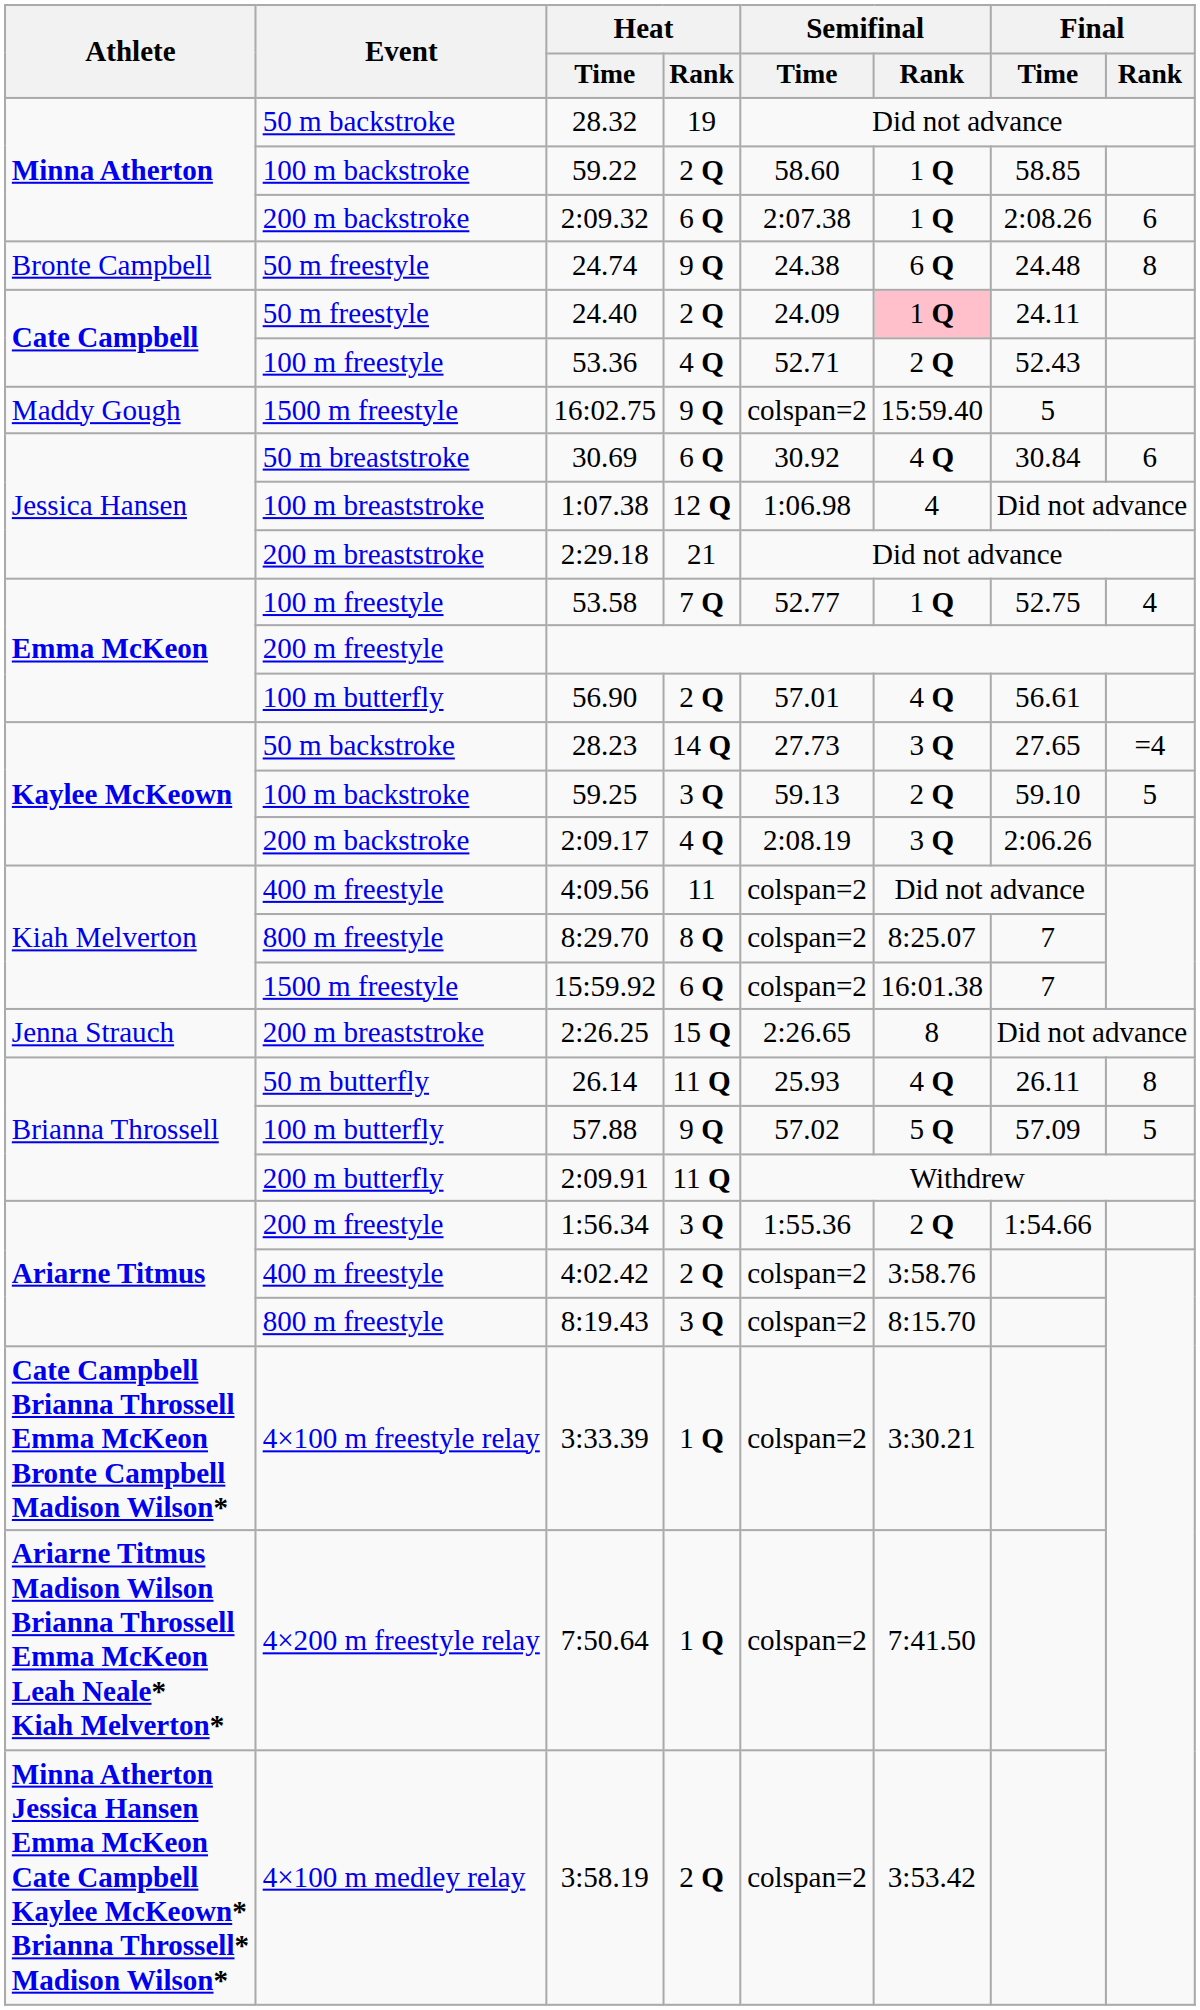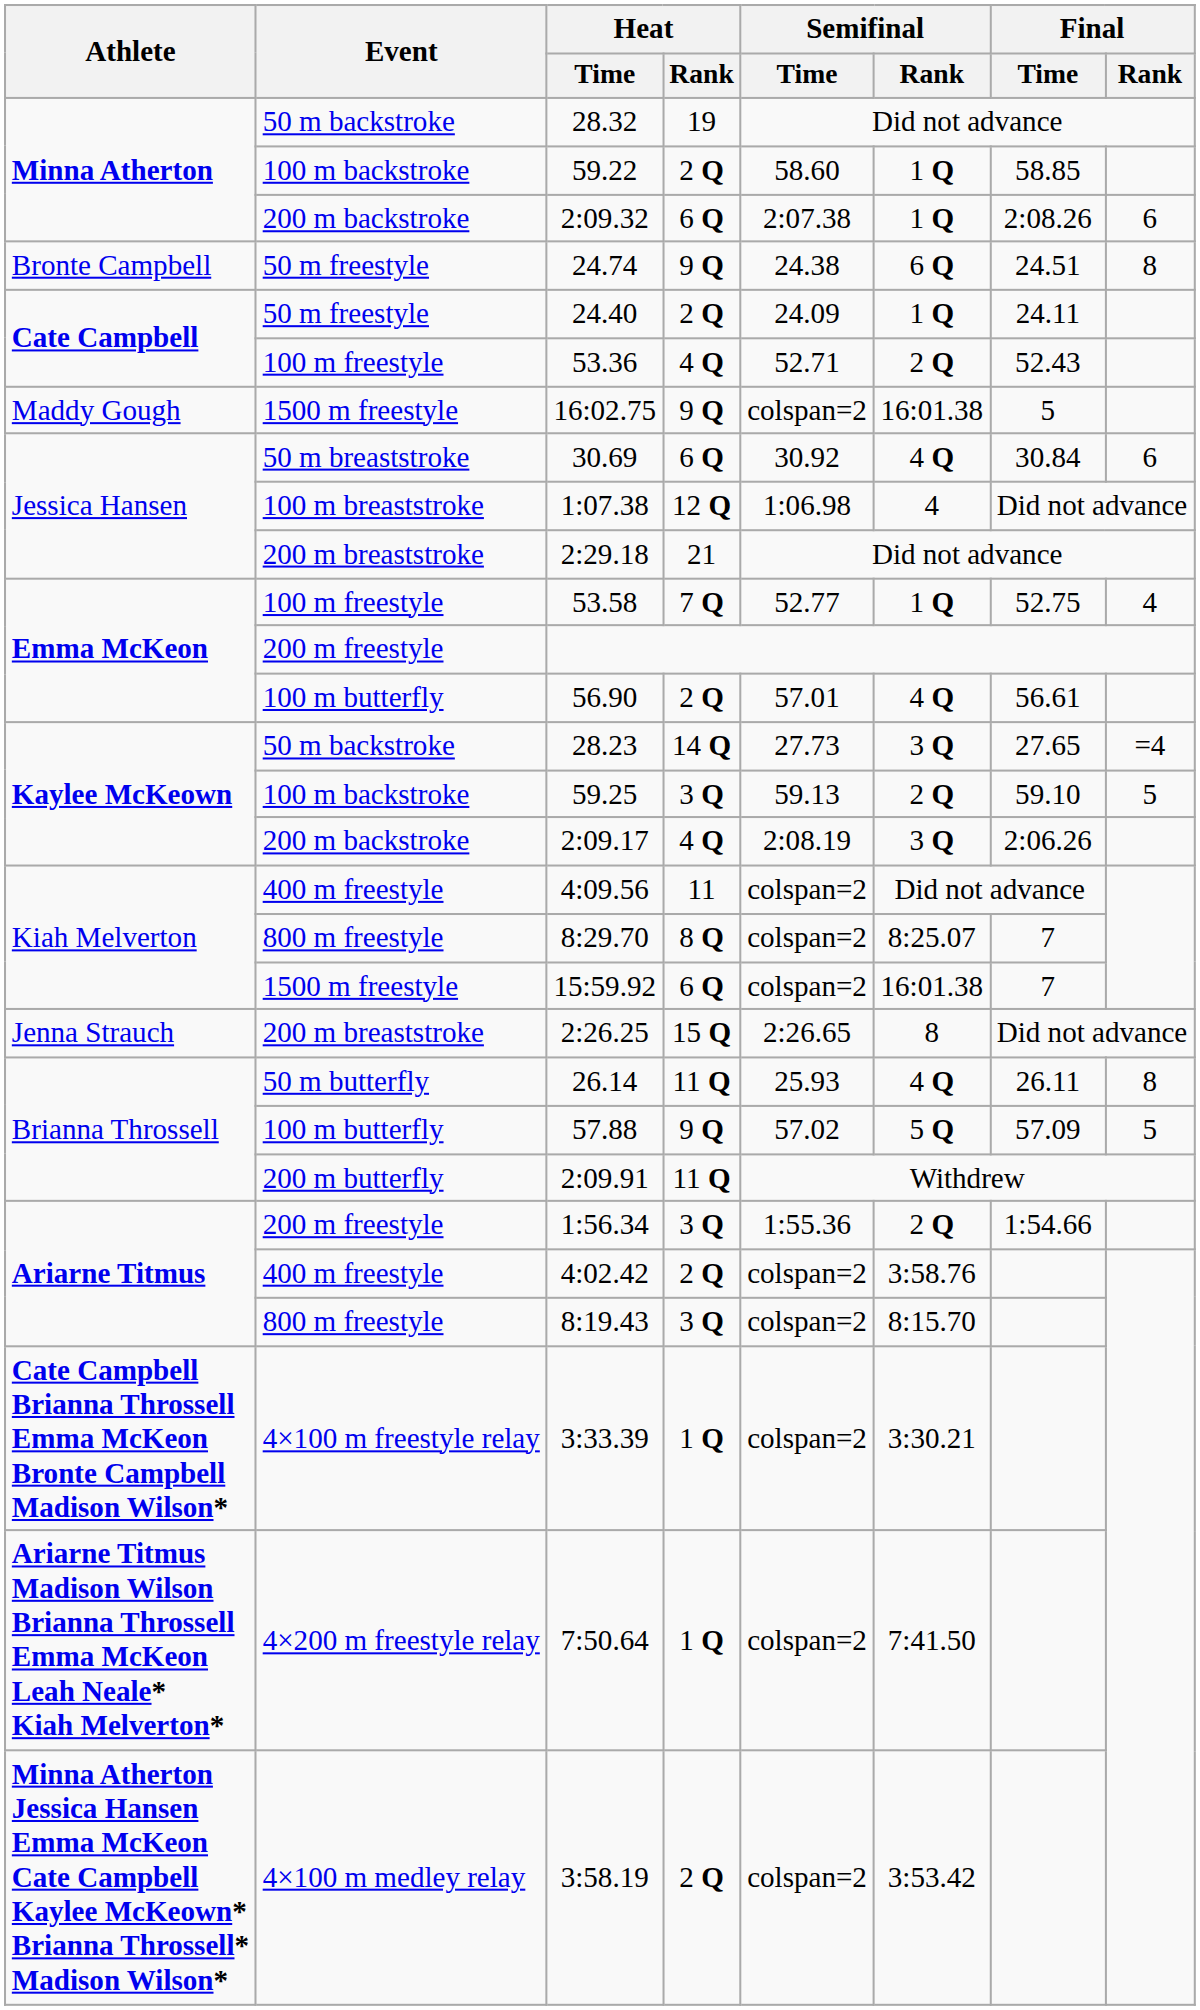(1048, 266) 24.48 -> (1048, 266) 24.51
(932, 314) pink background -> (932, 314) no background
(932, 410) 15:59.40 -> (932, 410) 16:01.38
